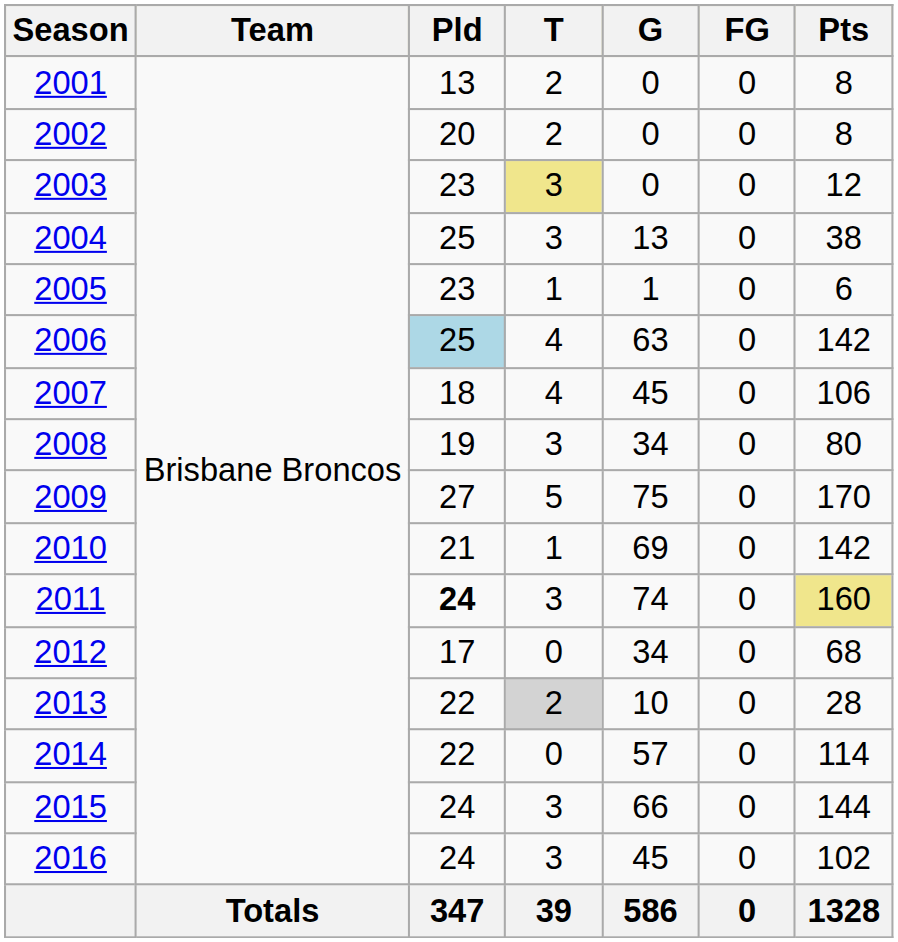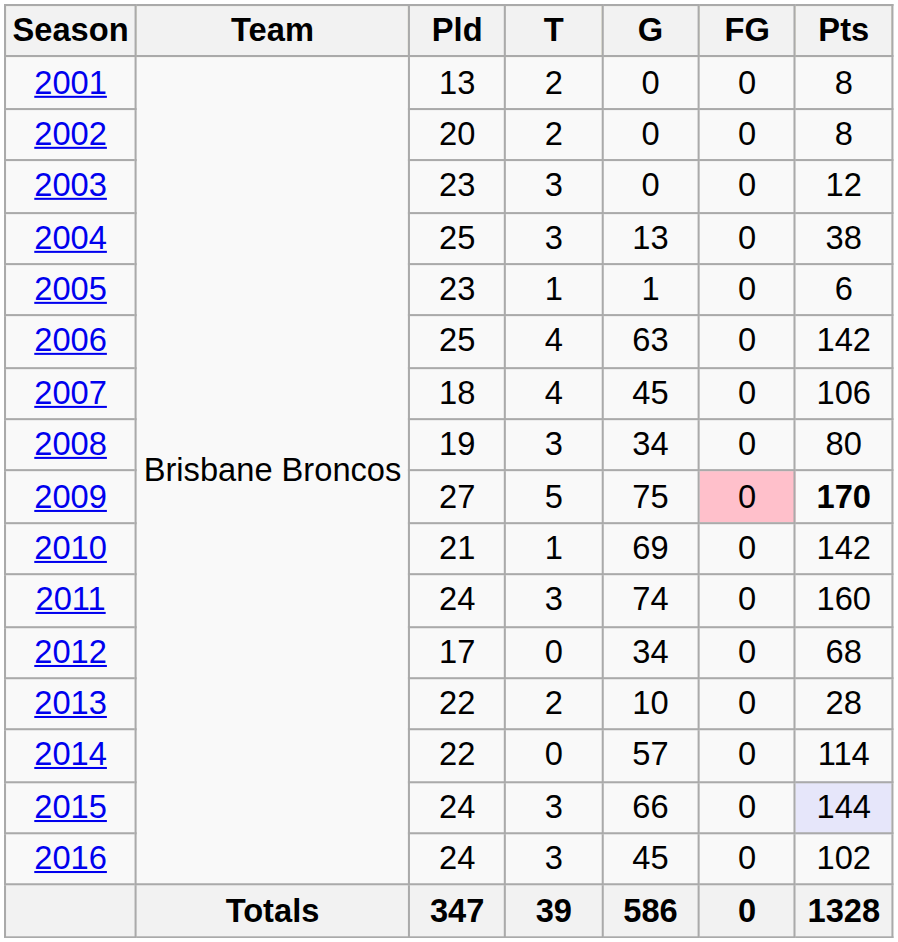(554, 185) khaki background -> (554, 185) no background
(457, 340) lightblue background -> (457, 340) no background
(747, 496) no background -> (747, 496) pink background
(844, 496) normal -> (844, 496) bold
(457, 599) bold -> (457, 599) normal
(844, 599) khaki background -> (844, 599) no background
(554, 703) lightgrey background -> (554, 703) no background
(844, 806) no background -> (844, 806) lavender background
